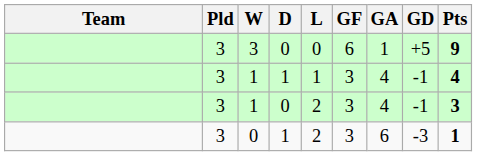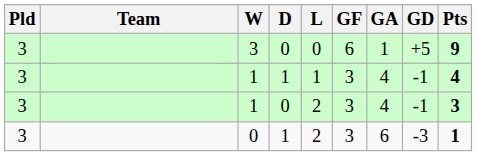columns swapped: (104, 19) <-> (220, 19)
